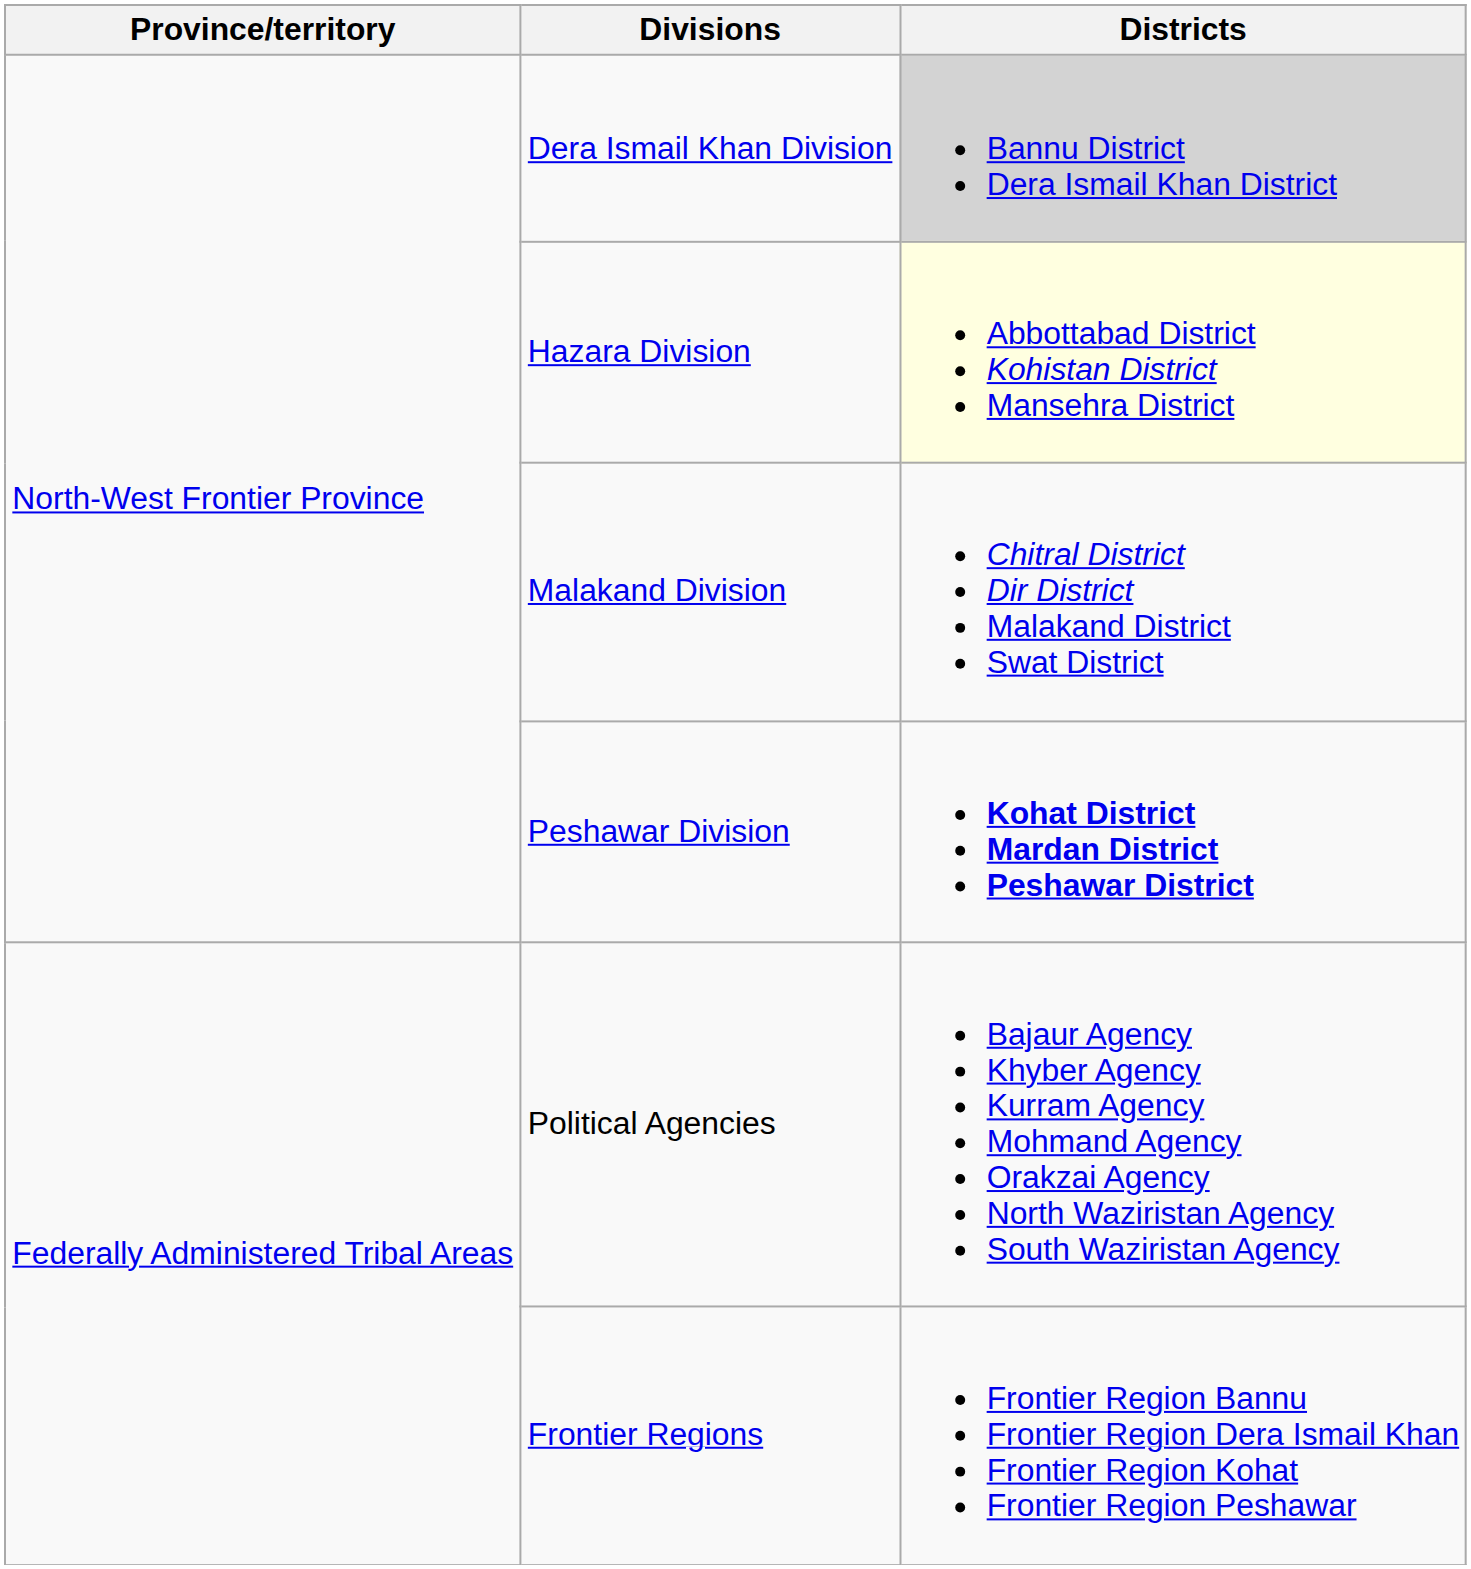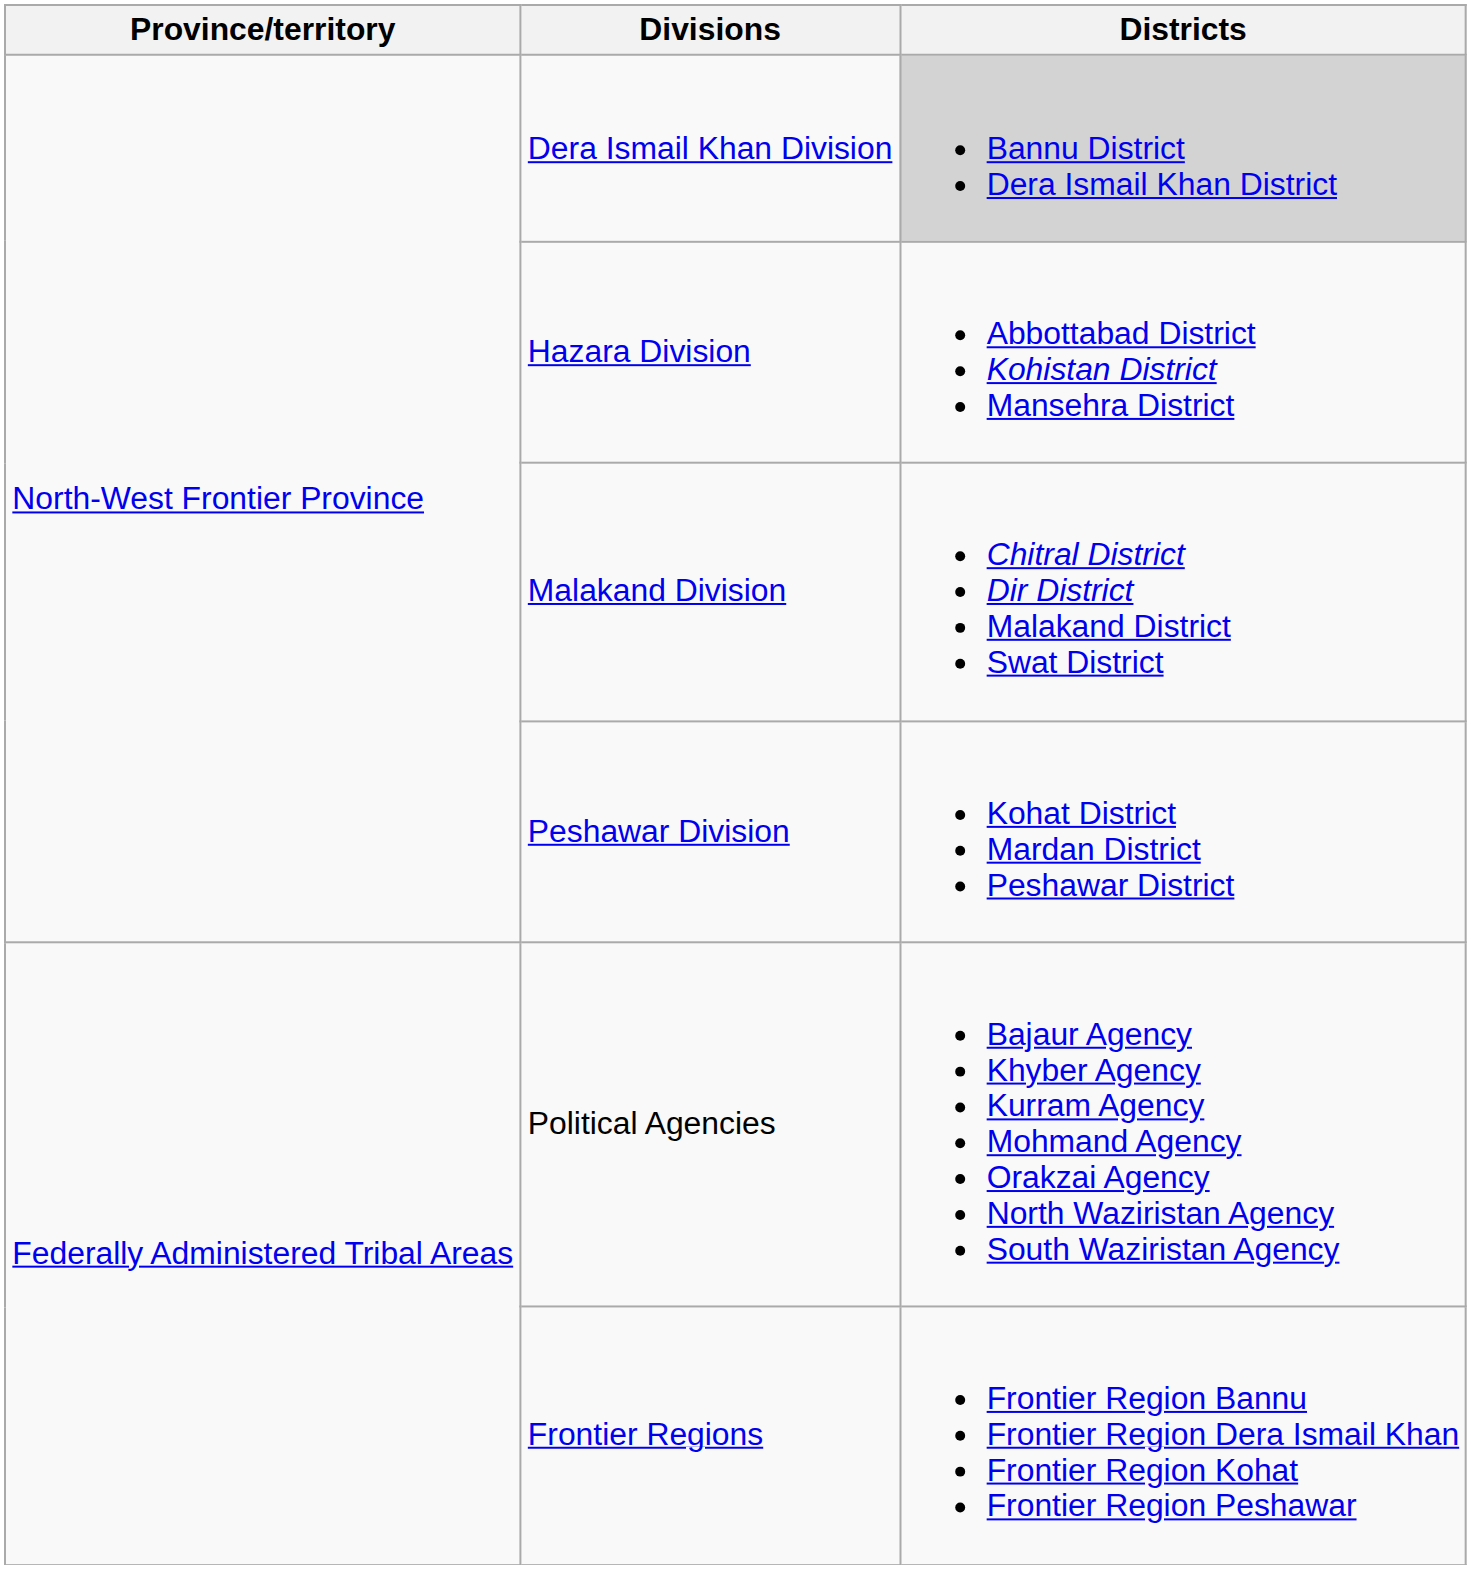(1183, 370) lightyellow background -> (1183, 370) no background
(1183, 849) bold -> (1183, 849) normal
